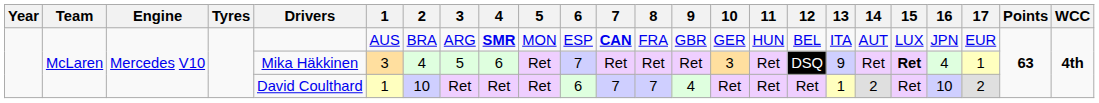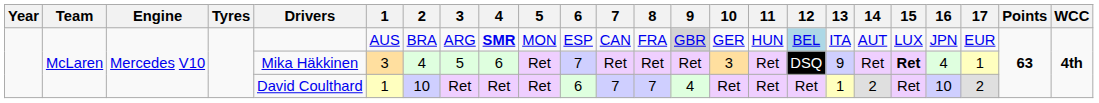(616, 40) bold -> (615, 40) normal
(691, 40) no background -> (690, 40) lightgrey background
(807, 40) no background -> (806, 40) lightblue background
